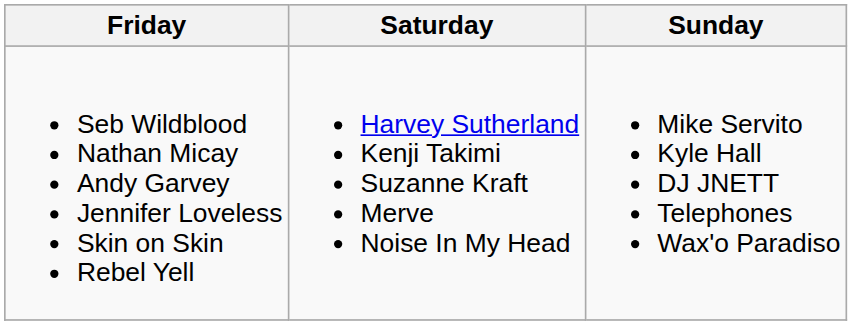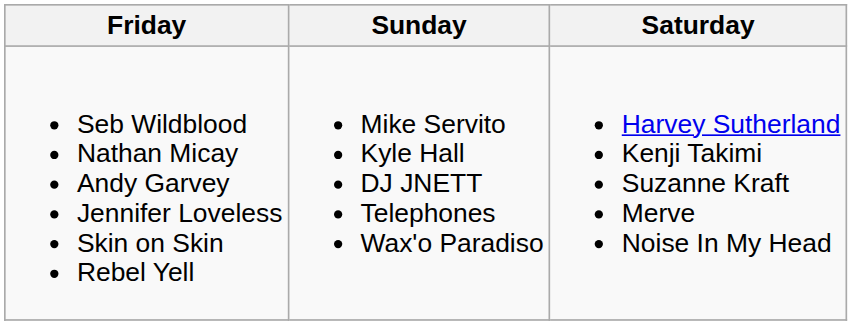columns swapped: (437, 25) <-> (716, 25)
